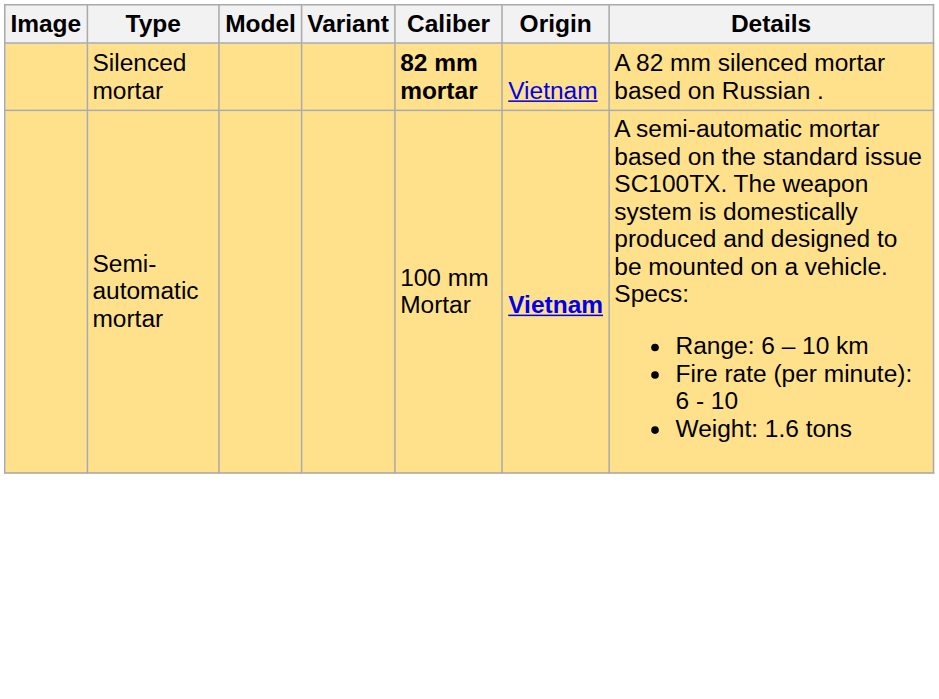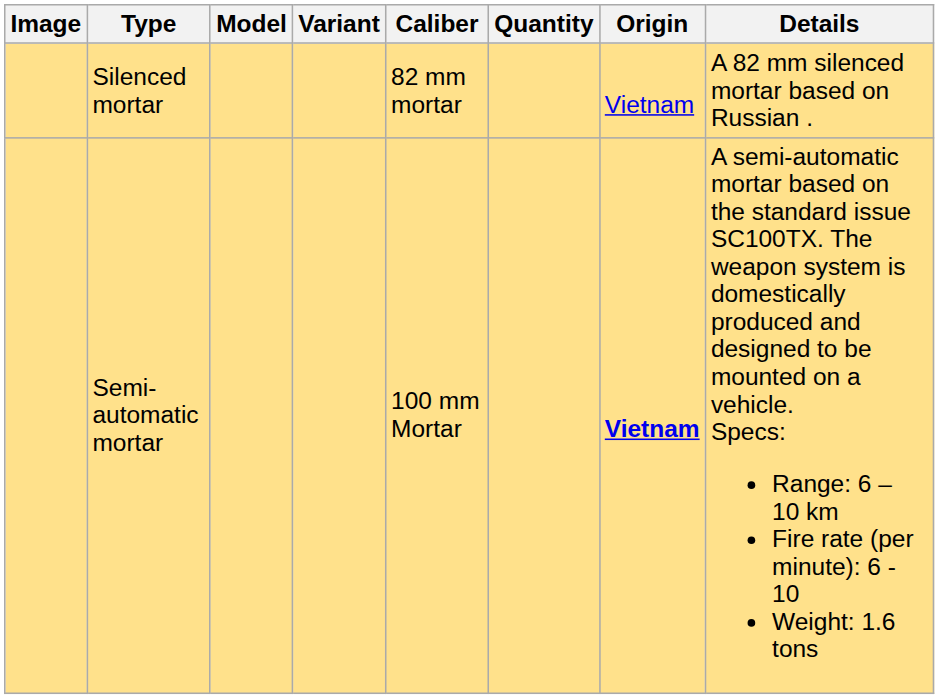+ column: (544, 23)
(439, 76) bold -> (429, 90) normal
